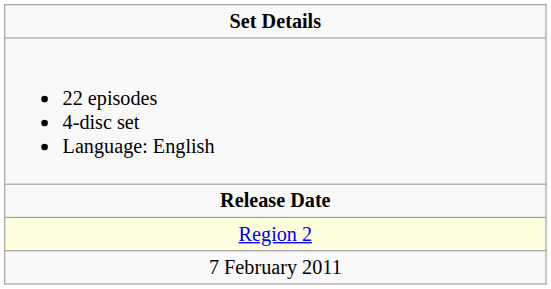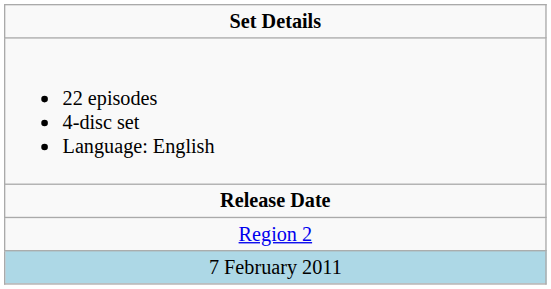(275, 233) lightyellow background -> (275, 233) no background
(275, 266) no background -> (275, 266) lightblue background
